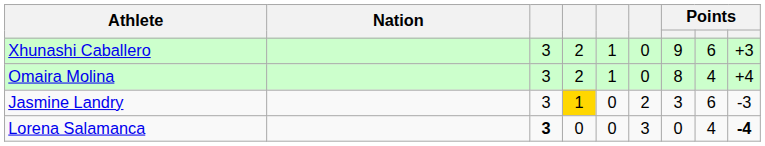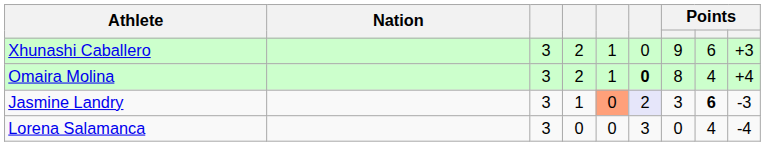(645, 76) normal -> (645, 76) bold
(579, 102) gold background -> (579, 102) no background
(612, 102) no background -> (612, 102) lightsalmon background
(645, 102) no background -> (645, 102) lavender background
(711, 102) normal -> (711, 102) bold
(546, 128) bold -> (546, 128) normal
(744, 128) bold -> (744, 128) normal
